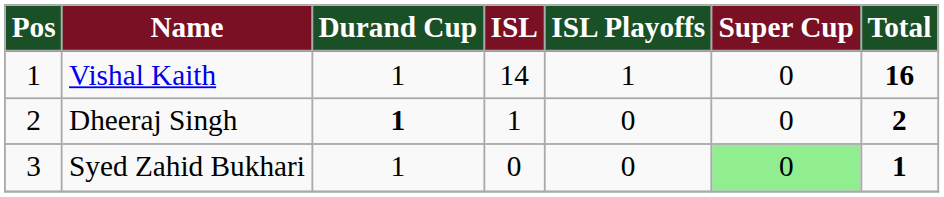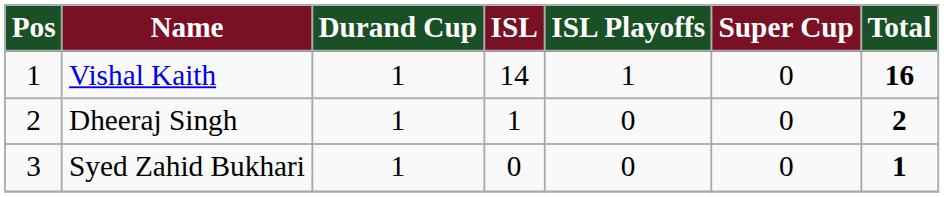(398, 120) bold -> (398, 120) normal
(786, 167) lightgreen background -> (786, 167) no background
